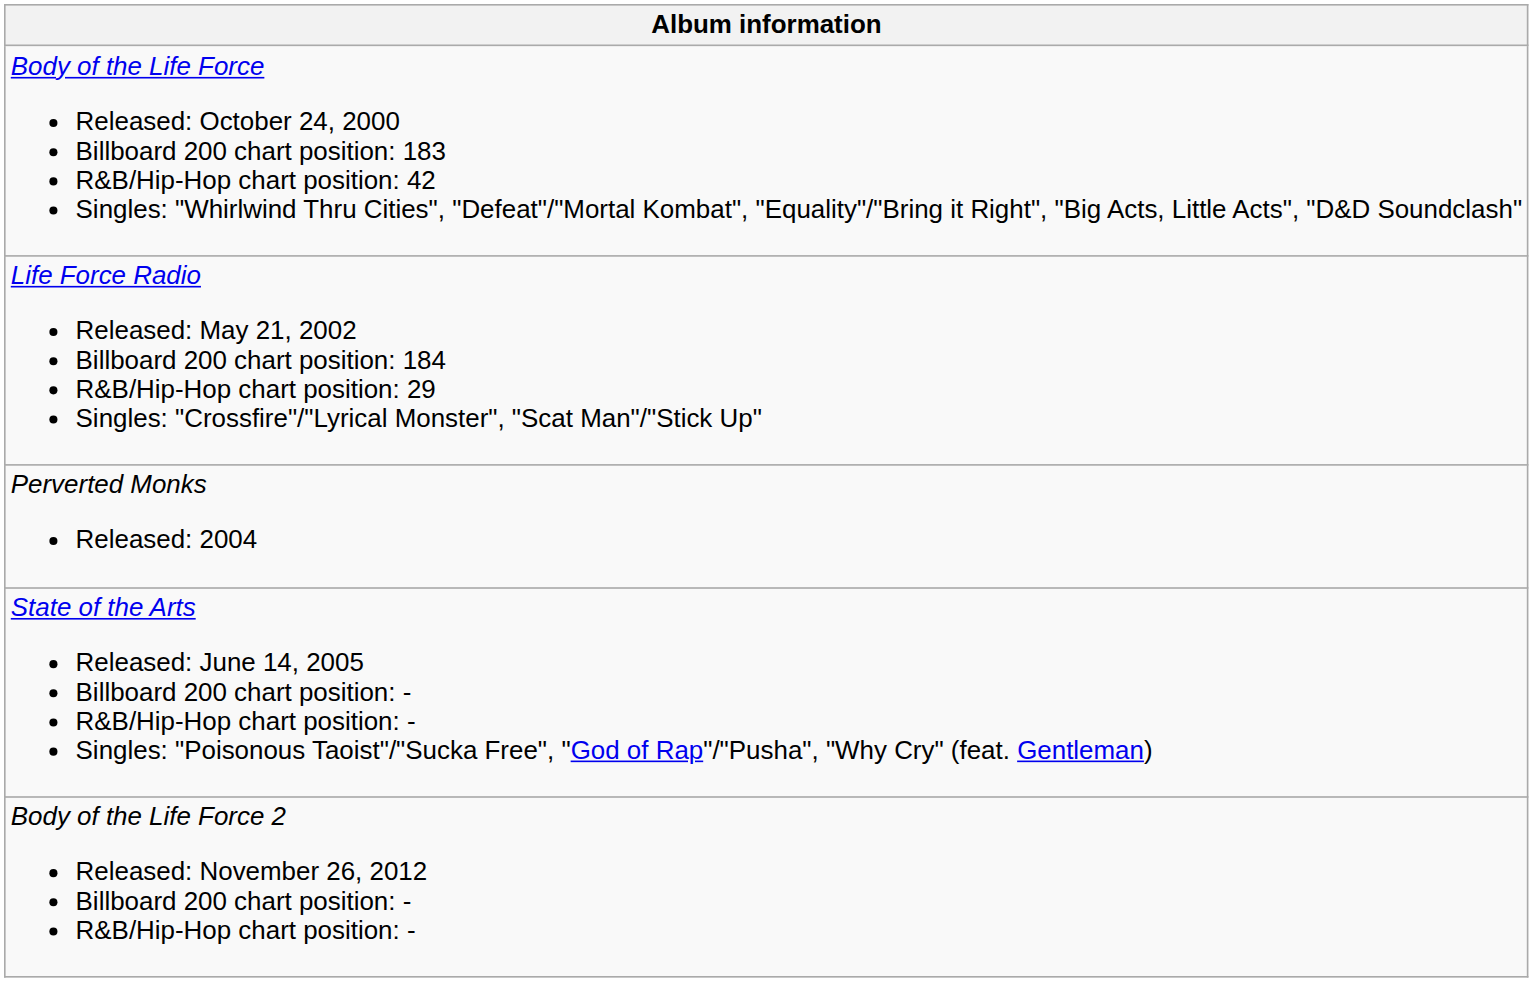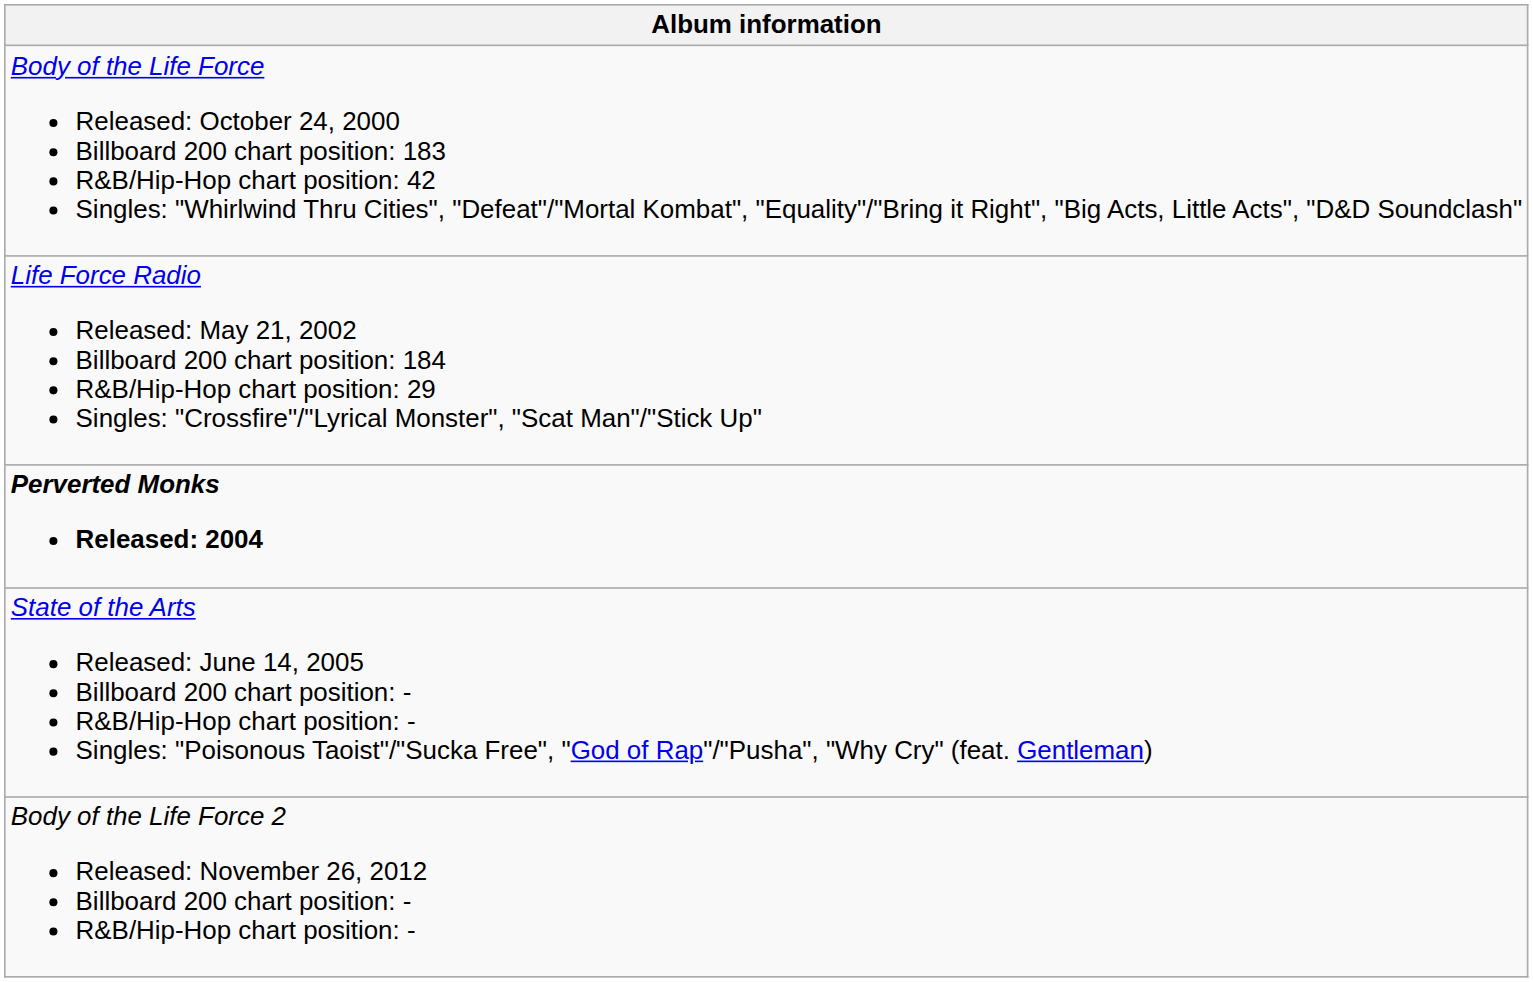(766, 513) normal -> (766, 513) bold
